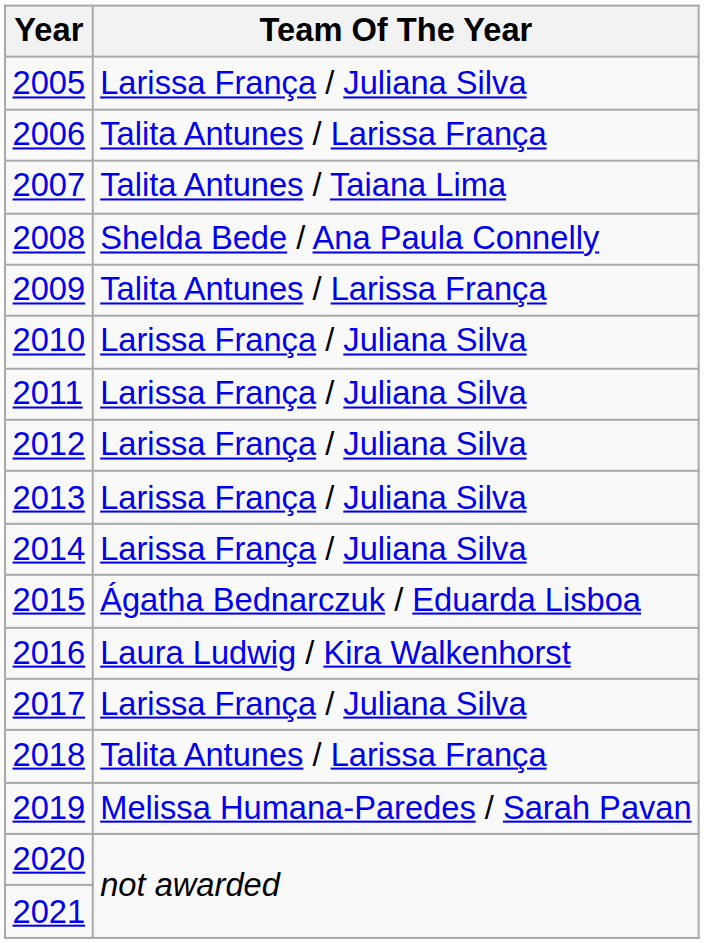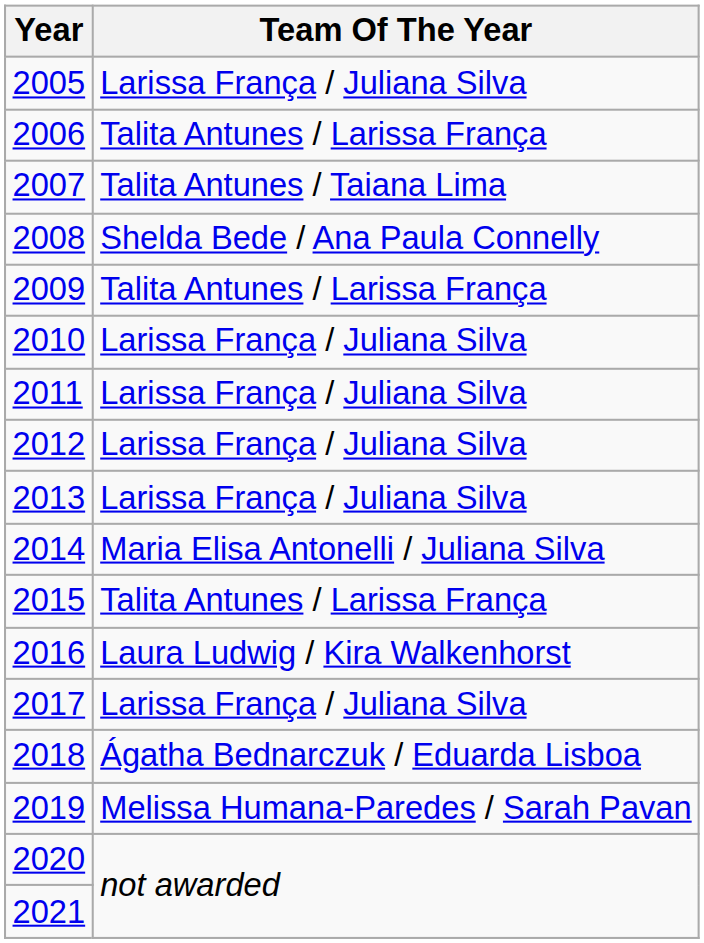(313, 548) Larissa França / Juliana Silva -> (352, 548) Maria Elisa Antonelli / Juliana Silva
(371, 600) Ágatha Bednarczuk / Eduarda Lisboa -> (323, 600) Talita Antunes / Larissa França
(323, 755) Talita Antunes / Larissa França -> (371, 755) Ágatha Bednarczuk / Eduarda Lisboa
